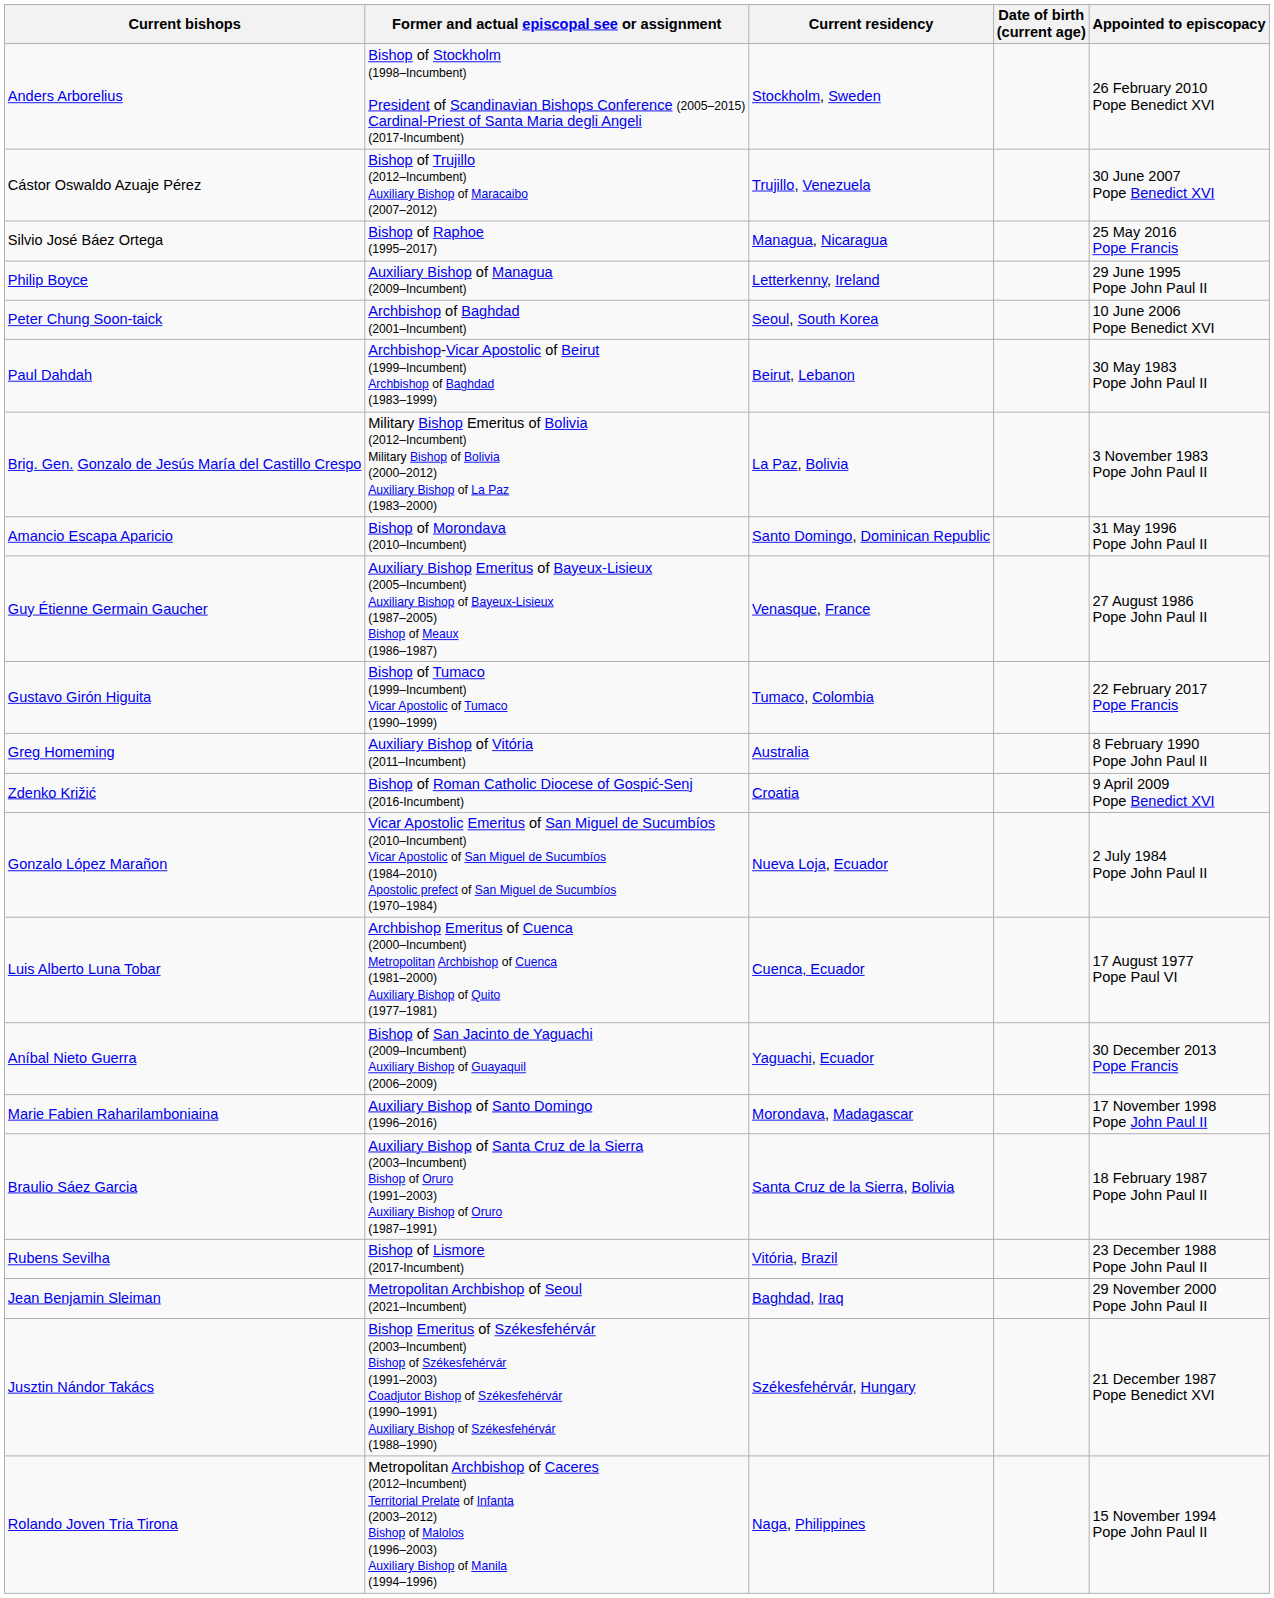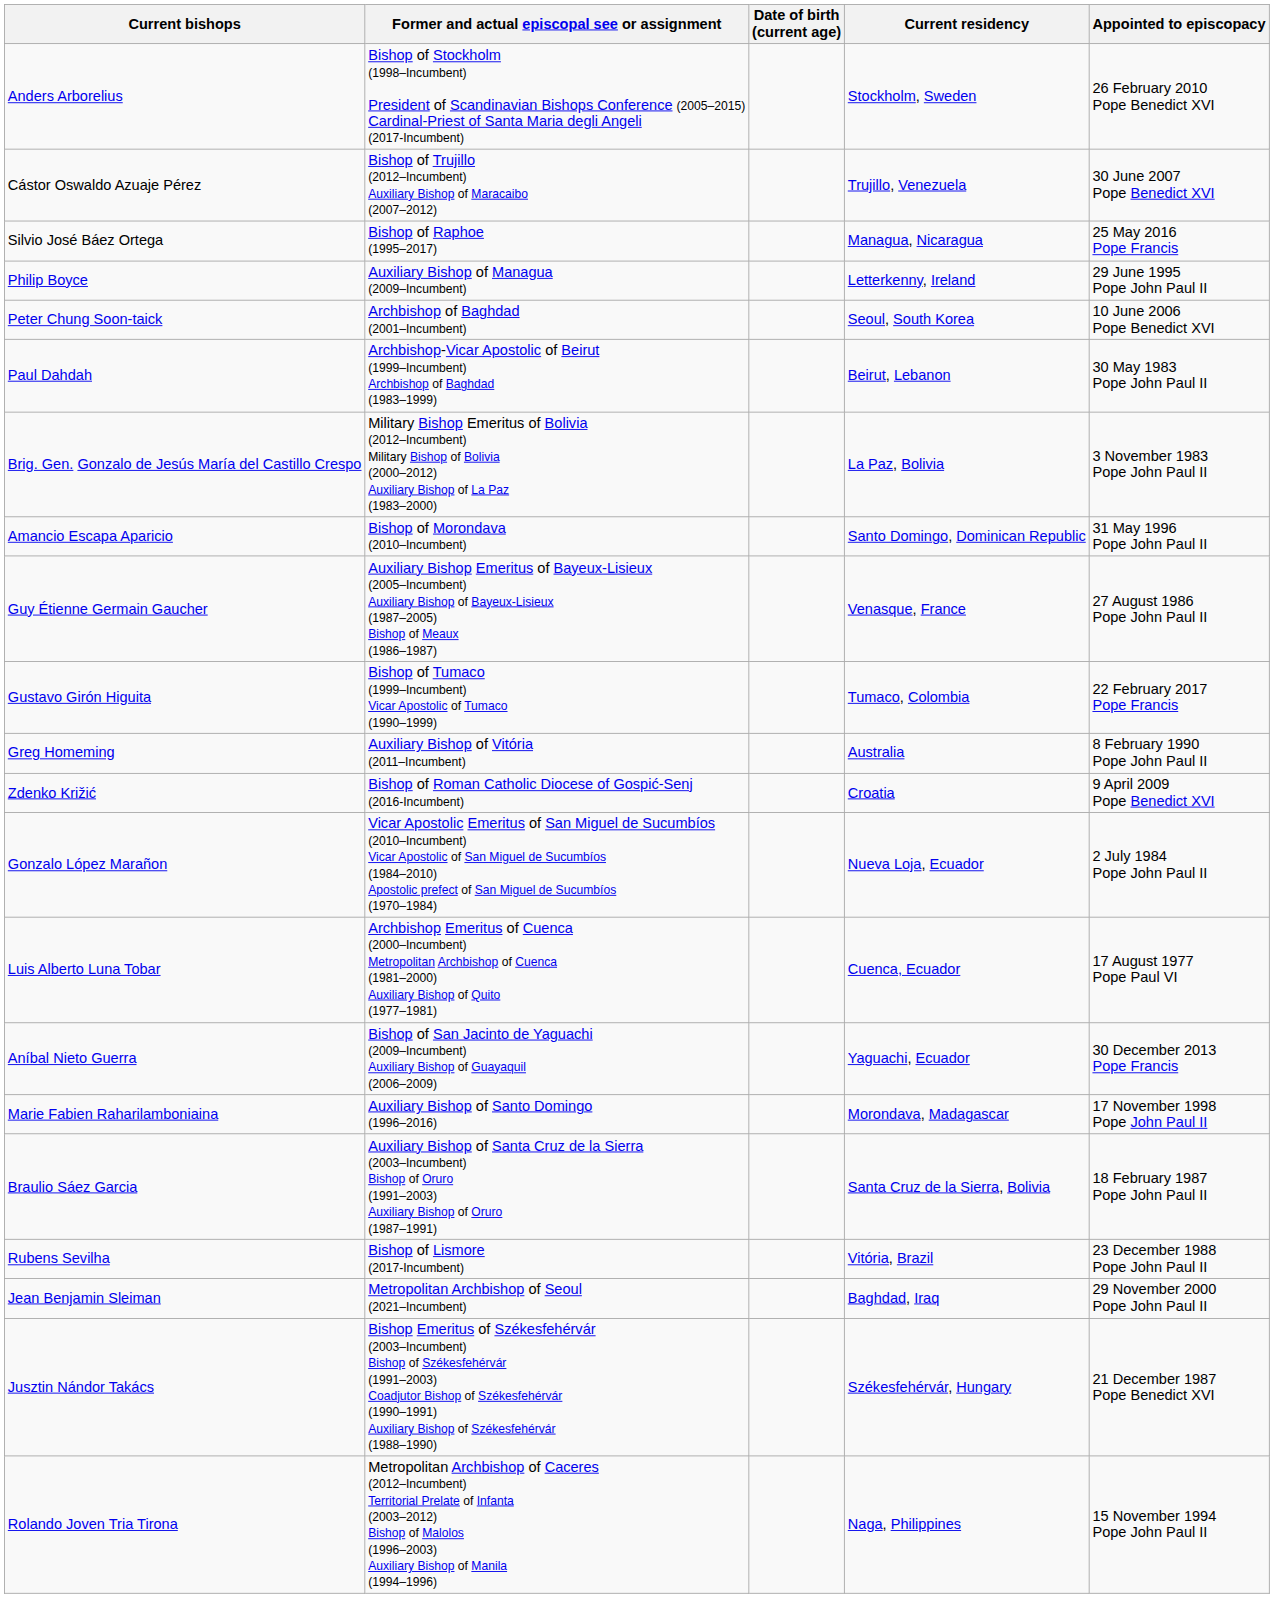columns swapped: (871, 24) <-> (1041, 24)
